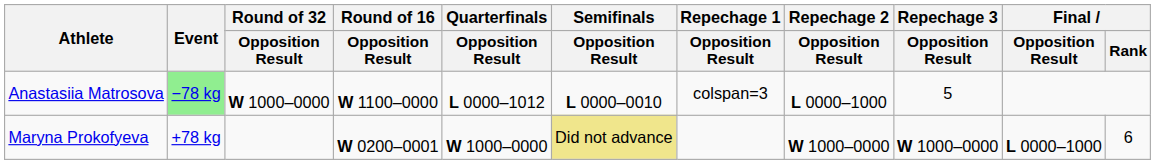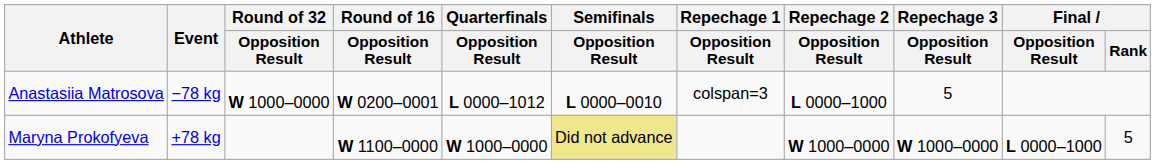(196, 94) lightgreen background -> (196, 94) no background
(388, 103) W 1100–0000 -> (388, 103) W 0200–0001
(388, 147) W 0200–0001 -> (388, 147) W 1100–0000
(1128, 138) 6 -> (1128, 138) 5
